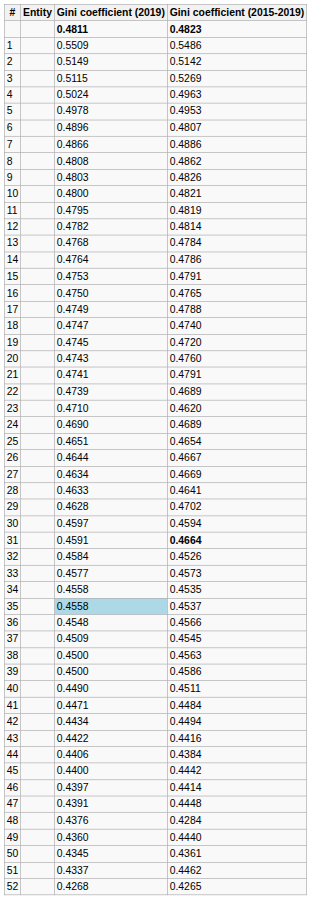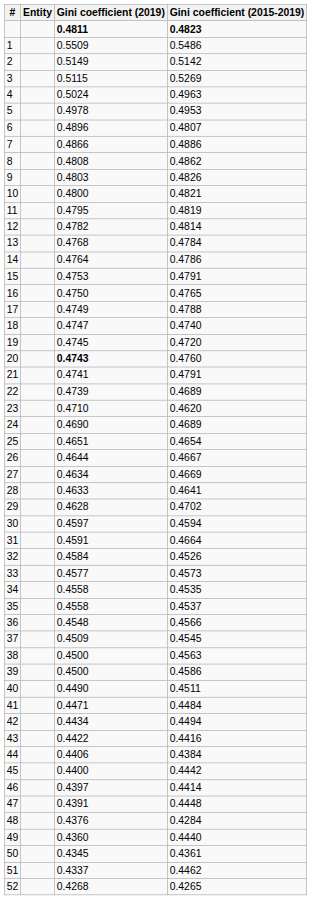(73, 359) normal -> (73, 359) bold
(186, 540) bold -> (186, 540) normal
(73, 606) lightblue background -> (73, 606) no background
